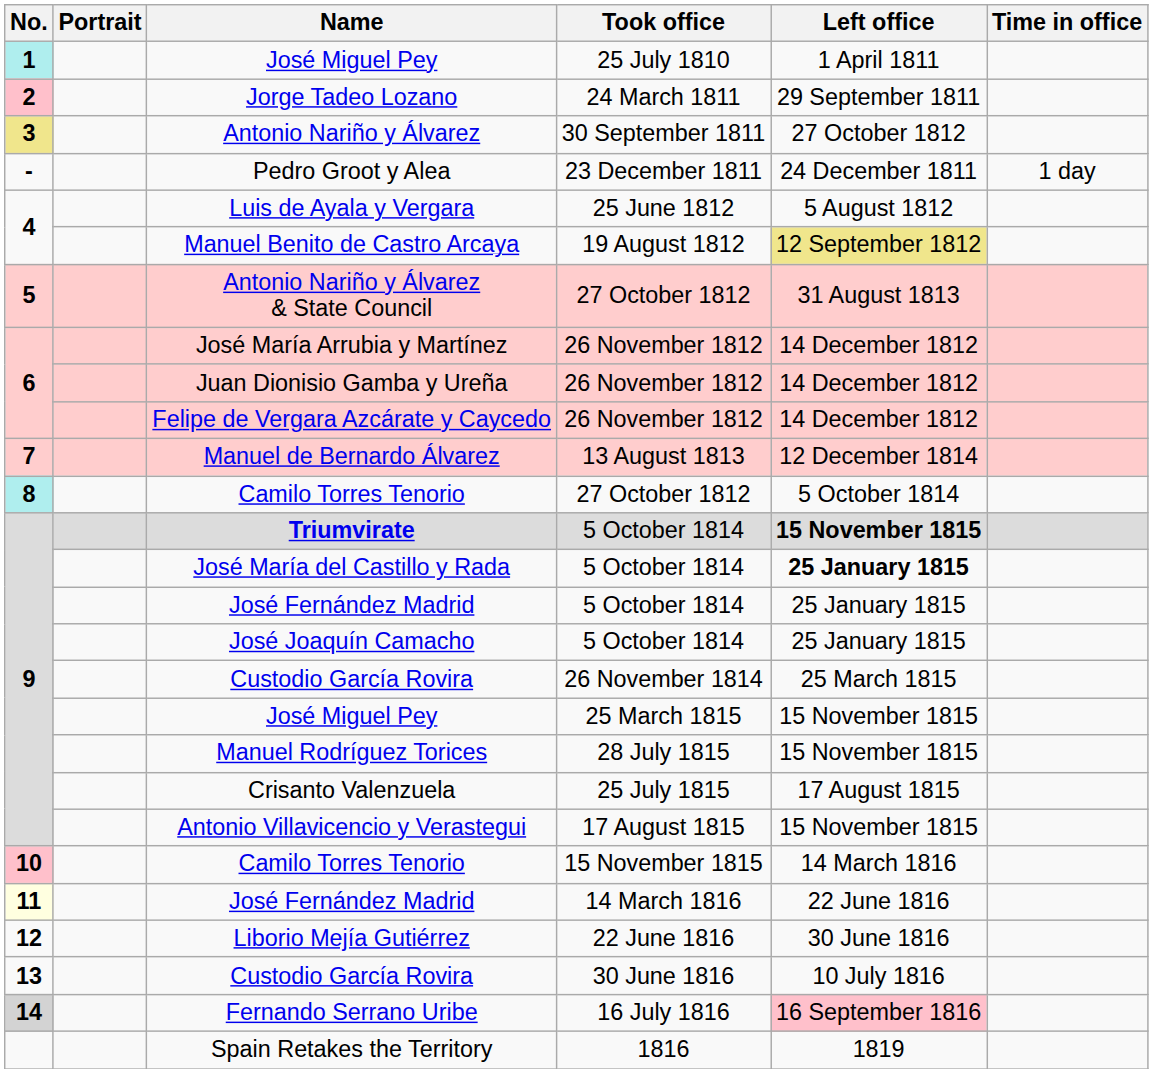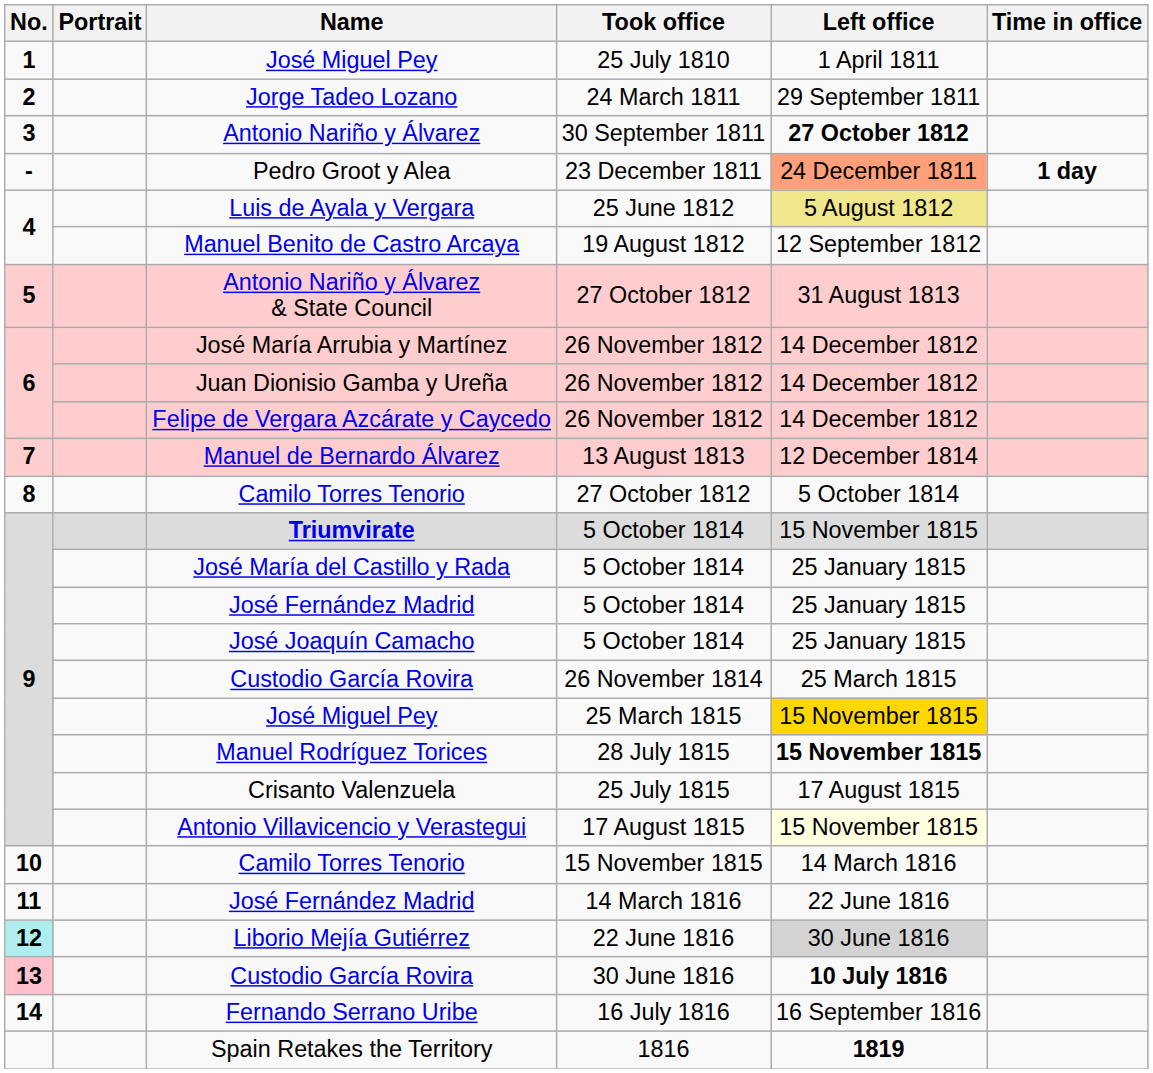(29, 60) paleturquoise background -> (29, 60) no background
(29, 97) pink background -> (29, 97) no background
(29, 134) khaki background -> (29, 134) no background
(879, 134) normal -> (879, 134) bold
(879, 171) no background -> (879, 171) lightsalmon background
(1067, 171) normal -> (1067, 171) bold
(879, 208) no background -> (879, 208) khaki background
(879, 245) khaki background -> (879, 245) no background
(29, 493) paleturquoise background -> (29, 493) no background
(879, 530) bold -> (879, 530) normal
(879, 567) bold -> (879, 567) normal
(879, 716) no background -> (879, 716) gold background
(879, 753) normal -> (879, 753) bold
(879, 827) no background -> (879, 827) lightyellow background
(29, 864) pink background -> (29, 864) no background
(29, 901) lightyellow background -> (29, 901) no background
(29, 938) no background -> (29, 938) paleturquoise background
(879, 938) no background -> (879, 938) lightgrey background
(29, 975) no background -> (29, 975) pink background
(879, 975) normal -> (879, 975) bold
(29, 1012) lightgrey background -> (29, 1012) no background
(879, 1012) pink background -> (879, 1012) no background
(879, 1049) normal -> (879, 1049) bold
